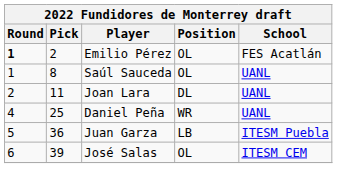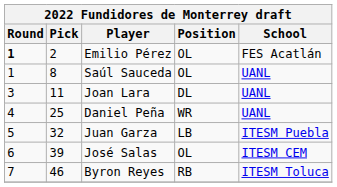(11, 93) 2 -> (11, 93) 3
(57, 133) 36 -> (57, 133) 32
+ row: (124, 172)
